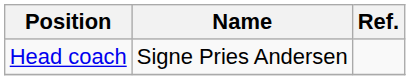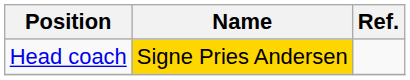(242, 56) no background -> (242, 56) gold background
